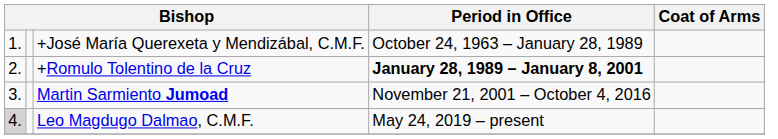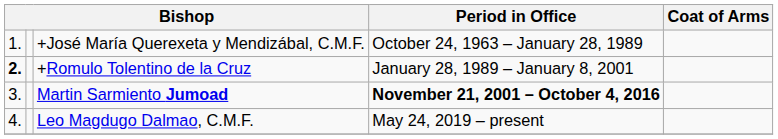(15, 69) normal -> (15, 69) bold
(508, 69) bold -> (503, 69) normal
(512, 95) normal -> (516, 95) bold
(15, 120) lightgrey background -> (15, 120) no background
